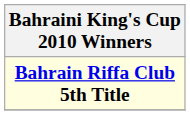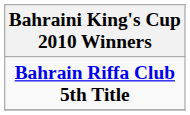(95, 83) lightyellow background -> (95, 83) no background
